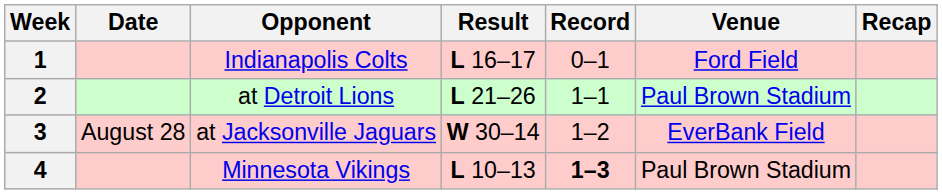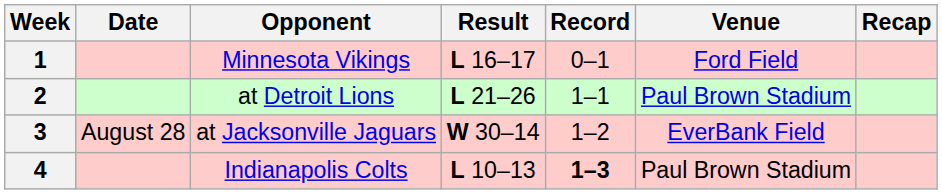(316, 59) Indianapolis Colts -> (316, 59) Minnesota Vikings
(316, 170) Minnesota Vikings -> (316, 170) Indianapolis Colts
